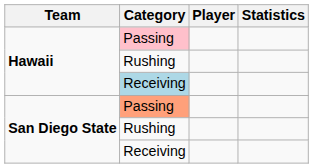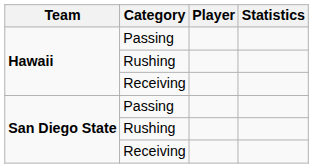(149, 38) pink background -> (149, 38) no background
(155, 83) lightblue background -> (155, 83) no background
(149, 106) lightsalmon background -> (149, 106) no background
